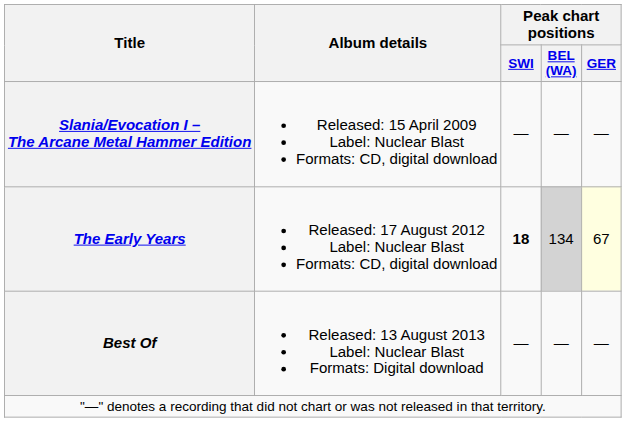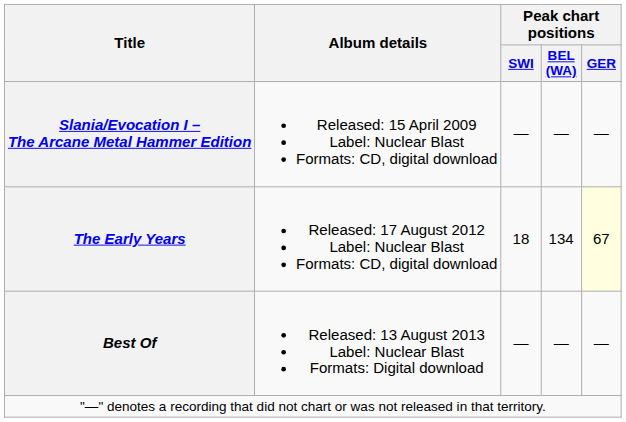(521, 238) bold -> (521, 238) normal
(561, 238) lightgrey background -> (561, 238) no background
